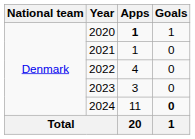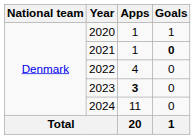(135, 32) bold -> (135, 32) normal
(171, 50) normal -> (171, 50) bold
(135, 87) normal -> (135, 87) bold
(171, 106) bold -> (171, 106) normal
